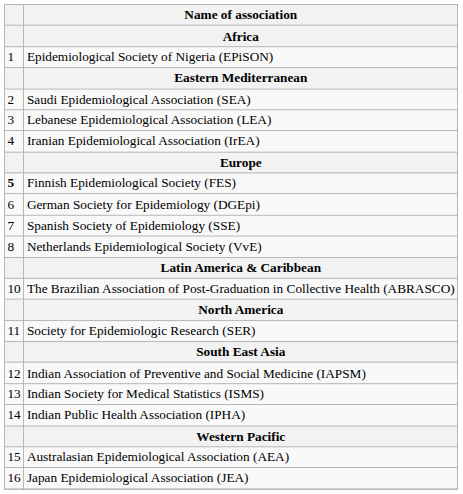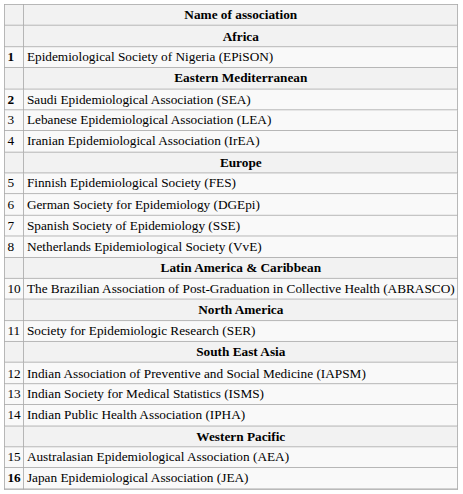(11, 57) normal -> (11, 57) bold
(11, 99) normal -> (11, 99) bold
(11, 183) bold -> (11, 183) normal
(14, 478) normal -> (14, 478) bold
